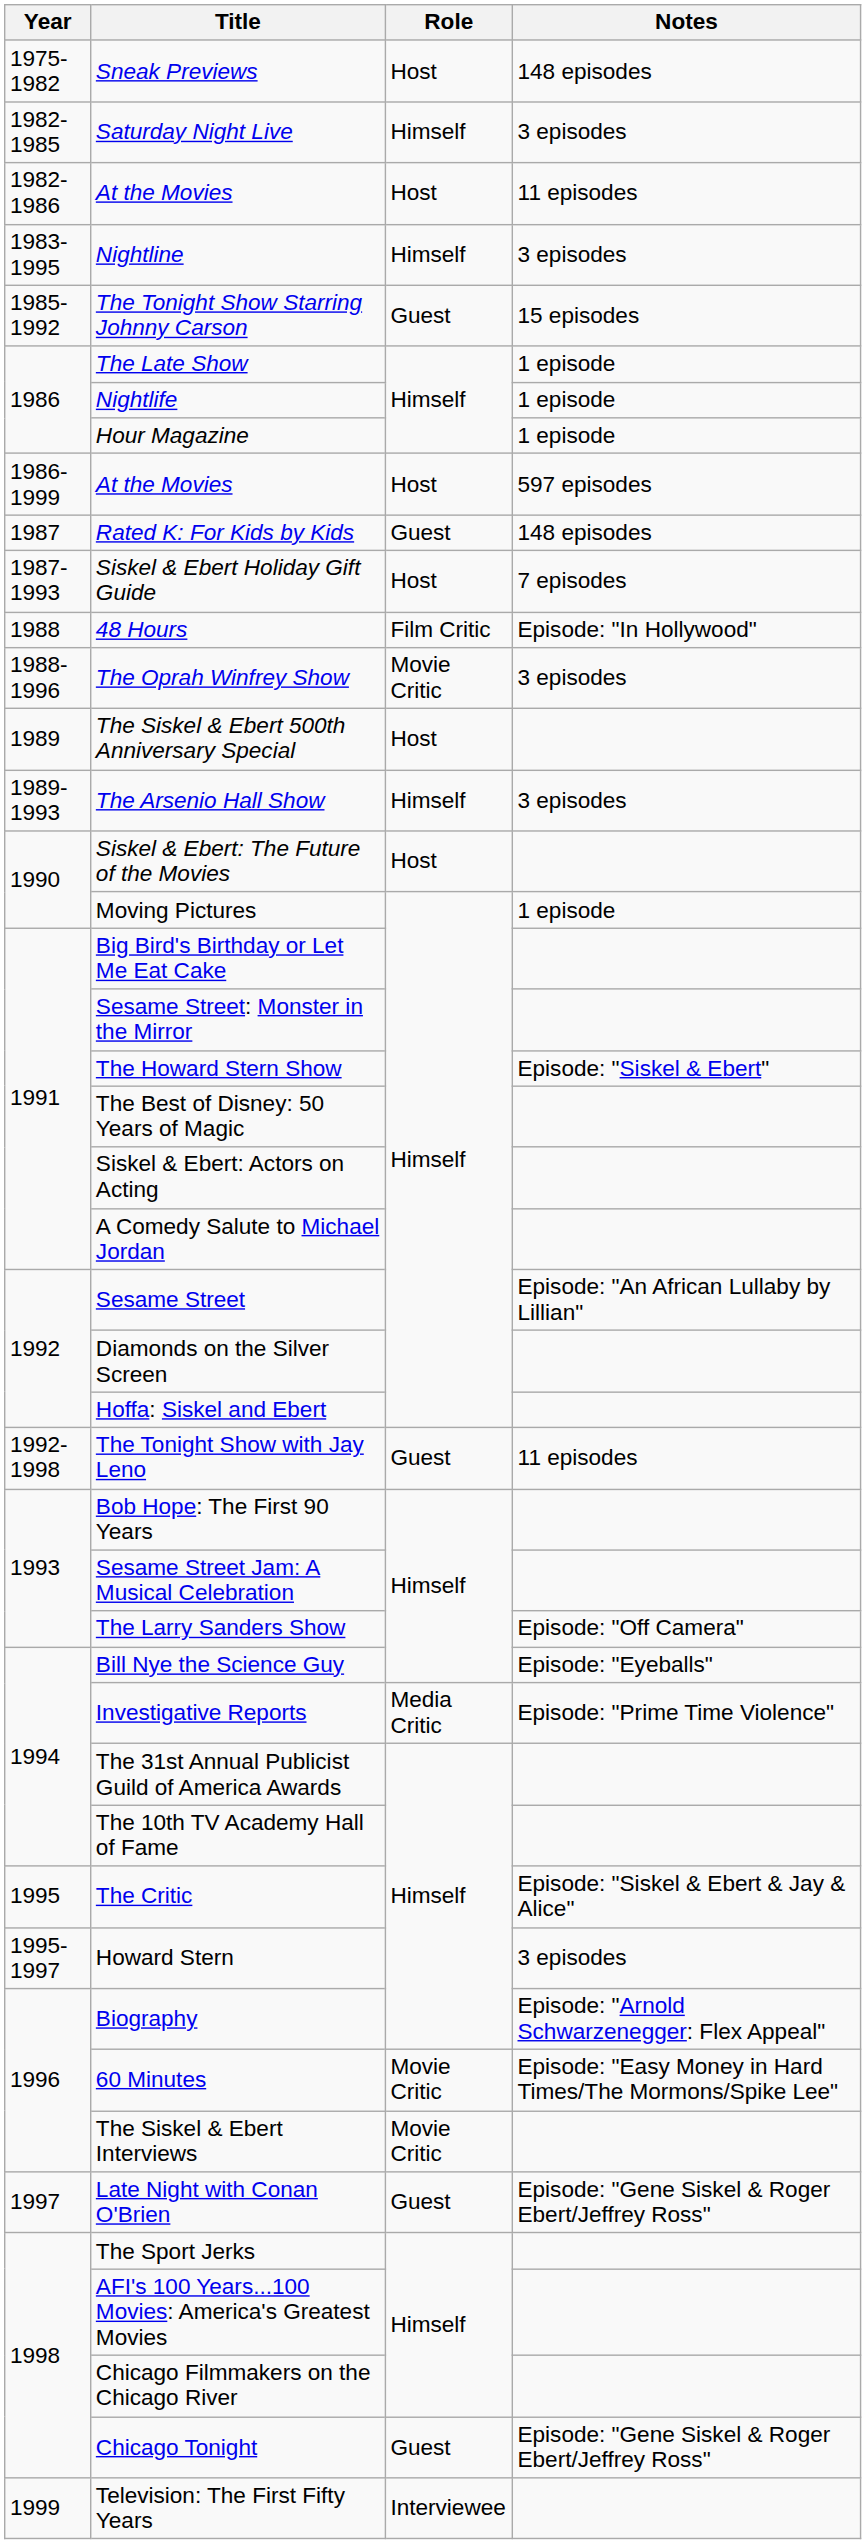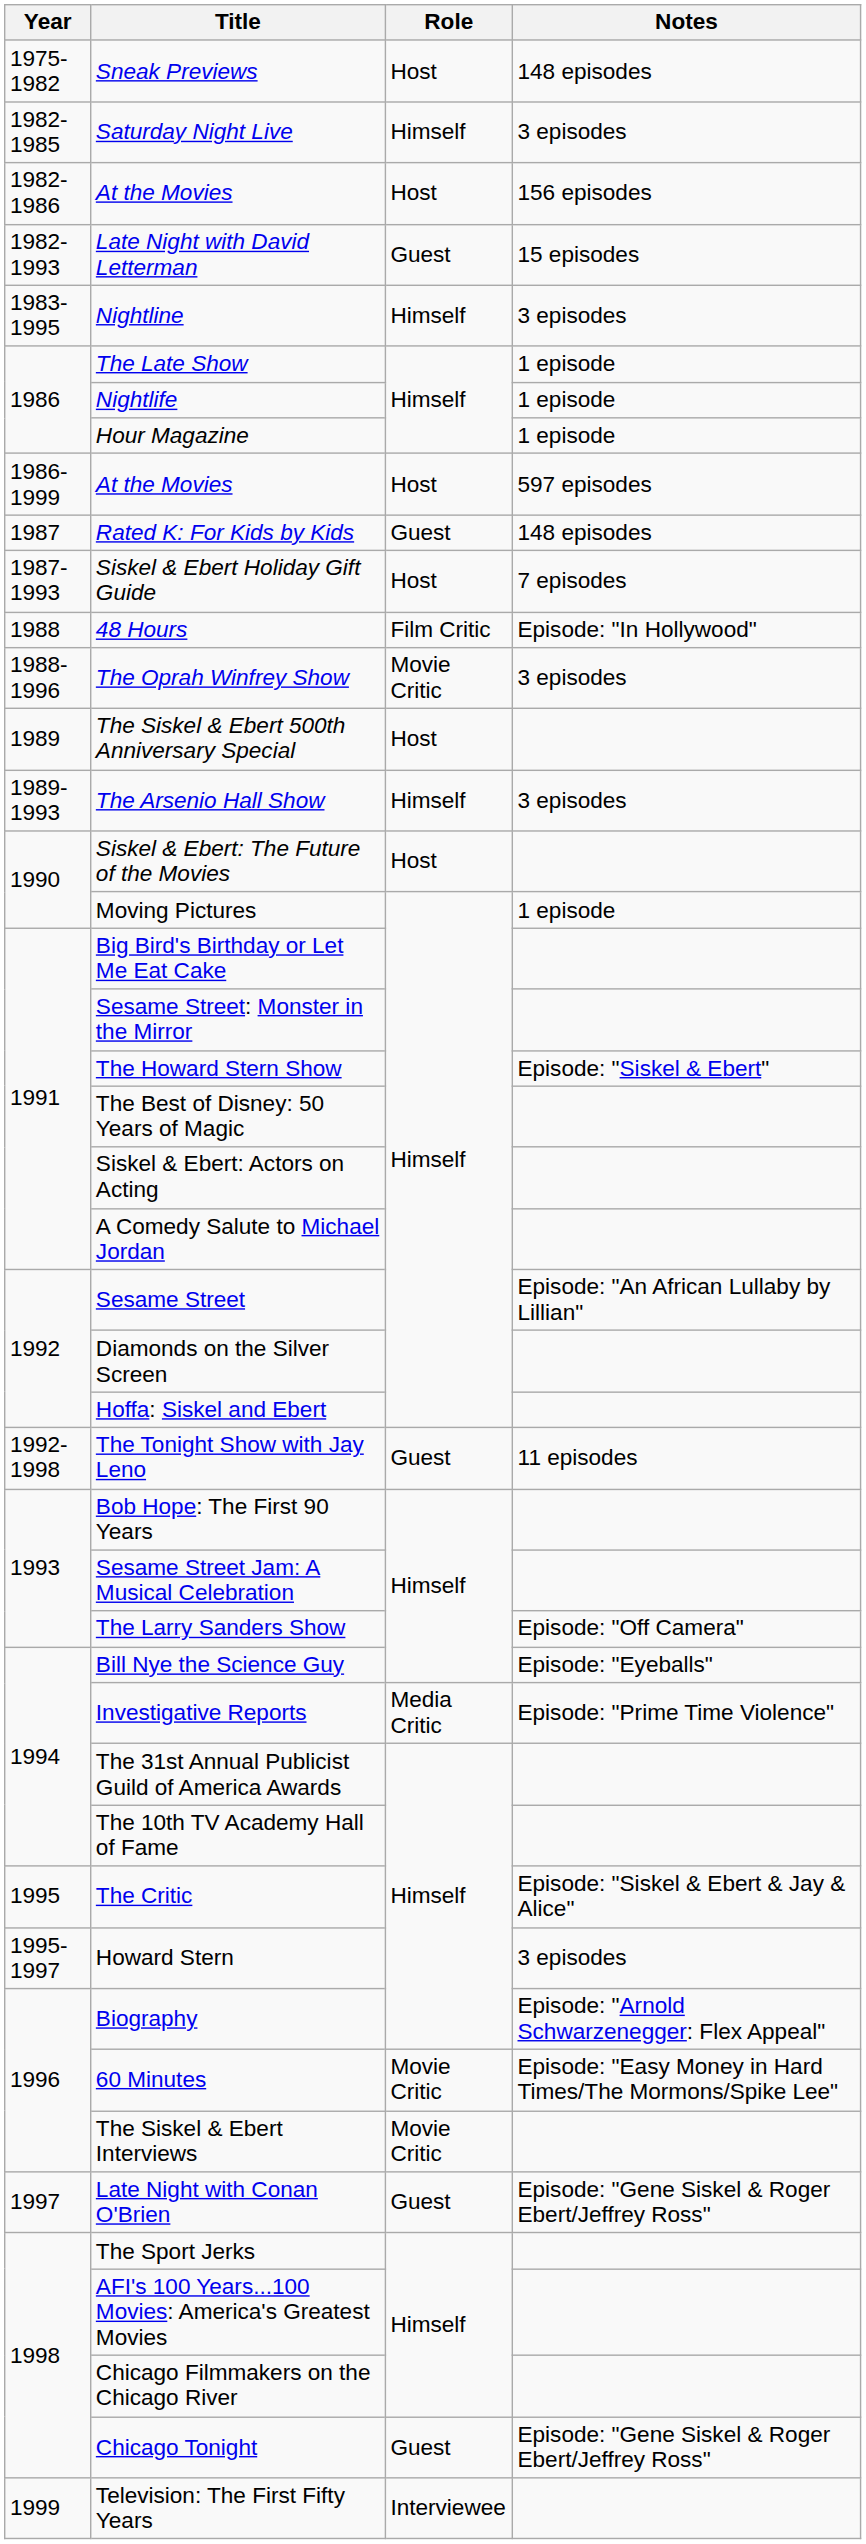(578, 193) 11 episodes -> (585, 193) 156 episodes
+ row: (39, 254)
- row: (39, 315)
